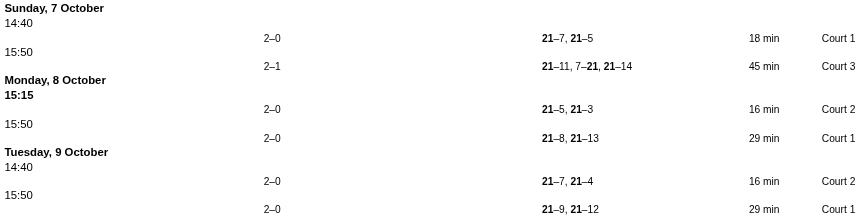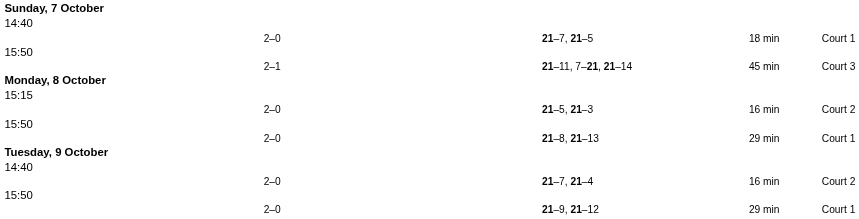(19, 95) bold -> (19, 95) normal
